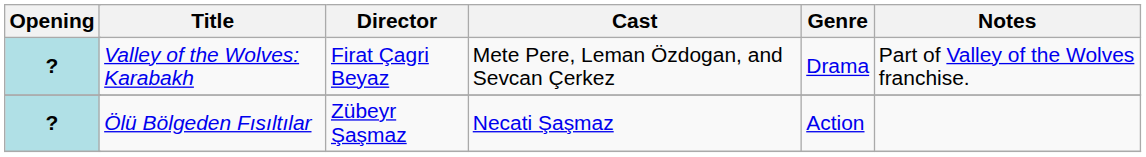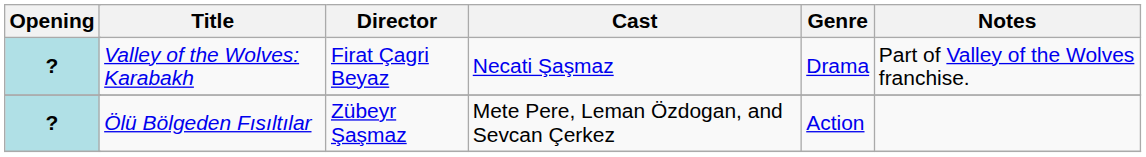(628, 66) Mete Pere, Leman Özdogan, and Sevcan Çerkez -> (543, 66) Necati Şaşmaz
(543, 122) Necati Şaşmaz -> (628, 122) Mete Pere, Leman Özdogan, and Sevcan Çerkez
